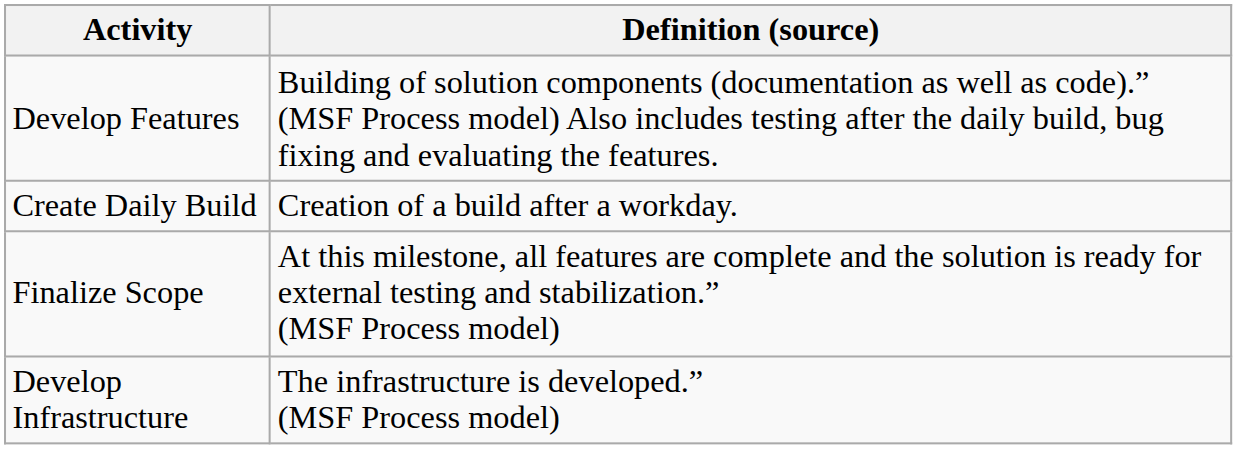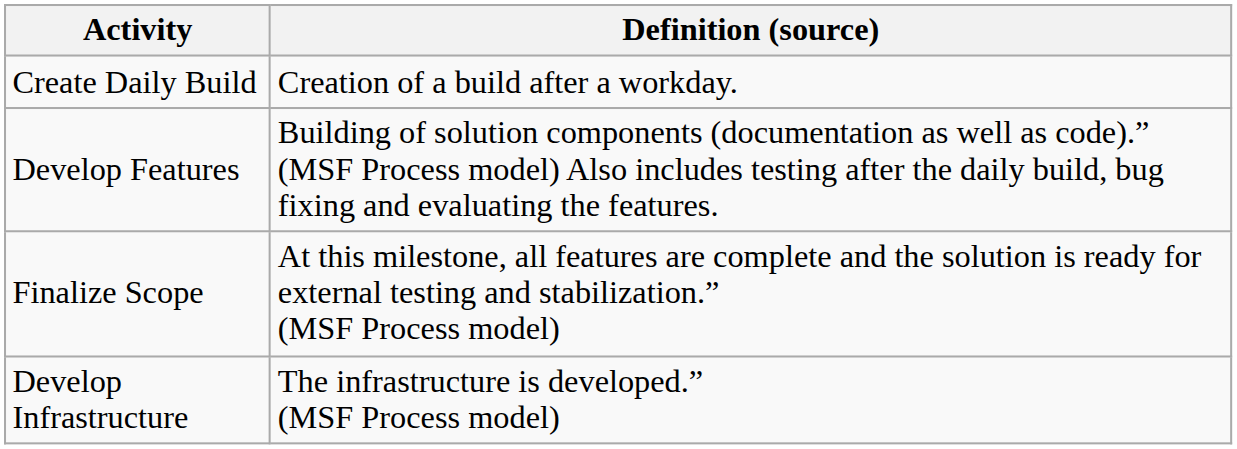rows swapped: (126, 117) <-> (135, 205)
